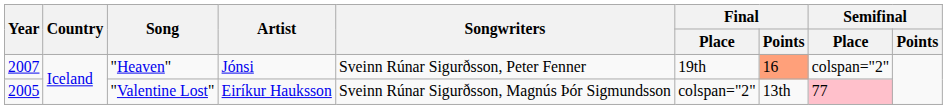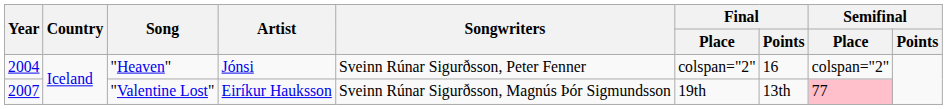(24, 66) 2007 -> (24, 66) 2004
(692, 66) 19th -> (717, 66) colspan="2"
(771, 66) lightsalmon background -> (771, 66) no background
(24, 91) 2005 -> (24, 91) 2007
(717, 91) colspan="2" -> (692, 91) 19th
